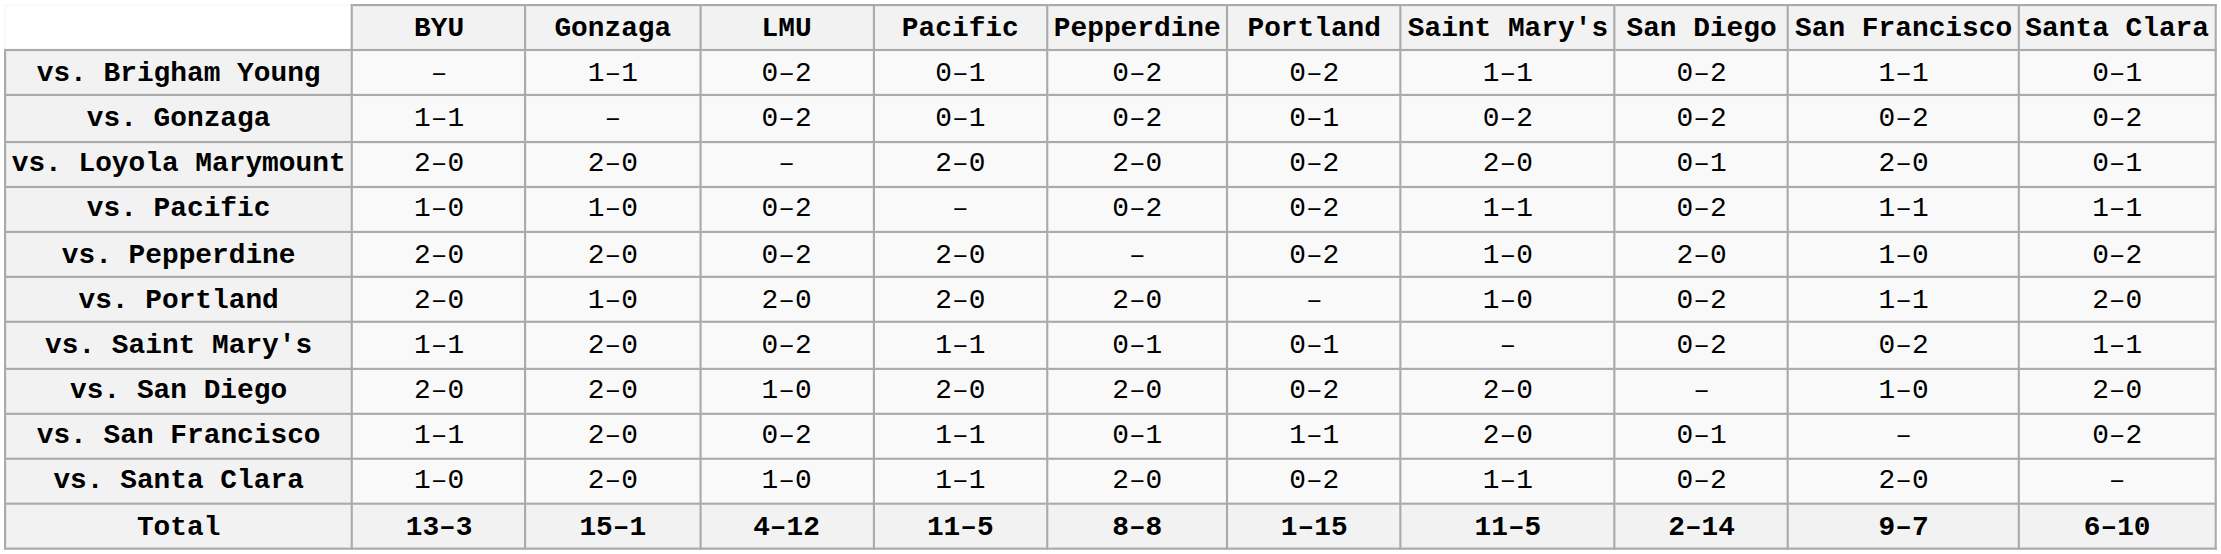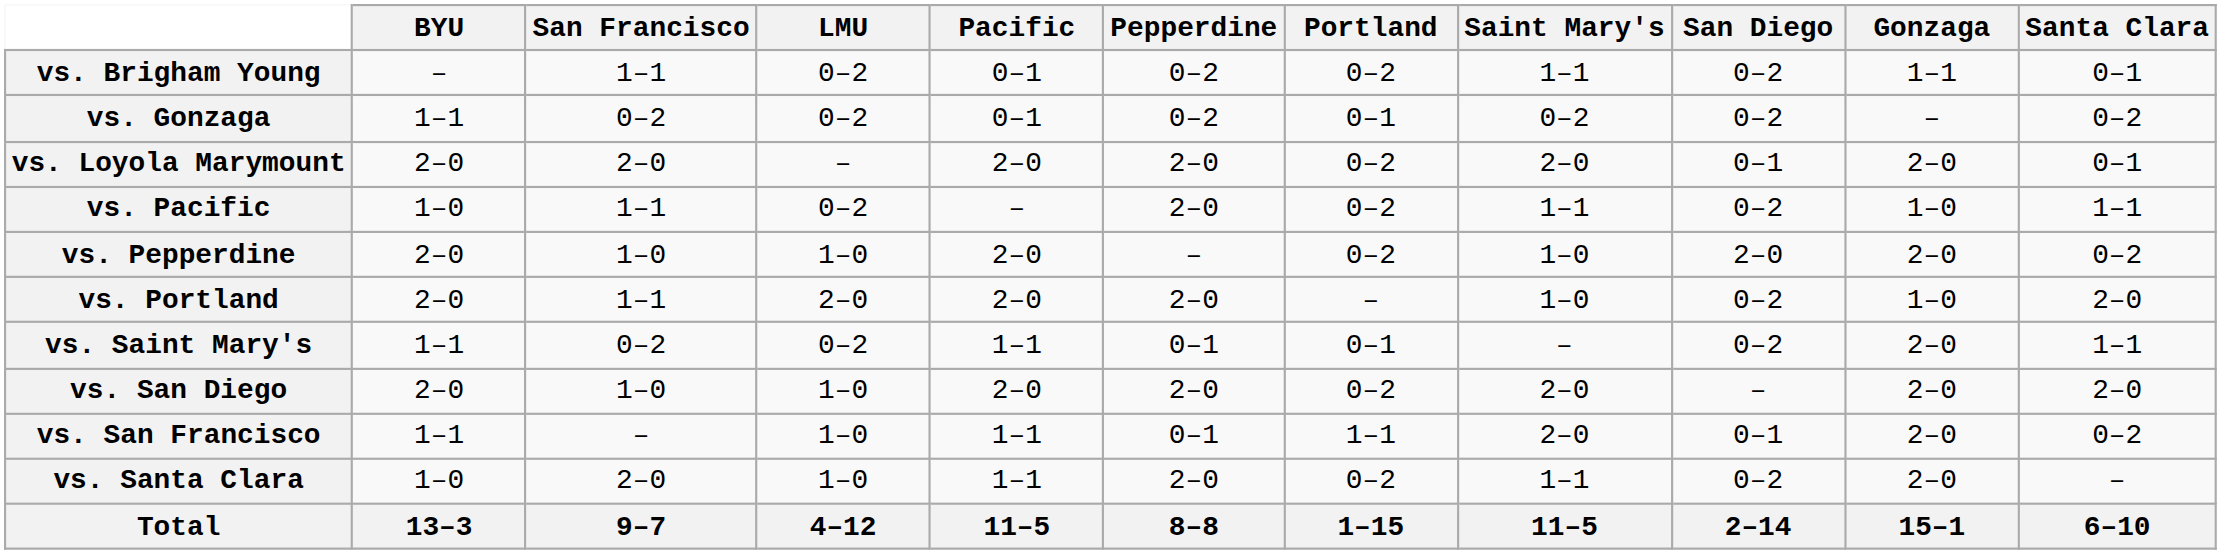columns swapped: (613, 28) <-> (1904, 28)
(1137, 209) 0–2 -> (1194, 209) 2–0
(787, 254) 0–2 -> (843, 254) 1–0
(787, 436) 0–2 -> (843, 436) 1–0
